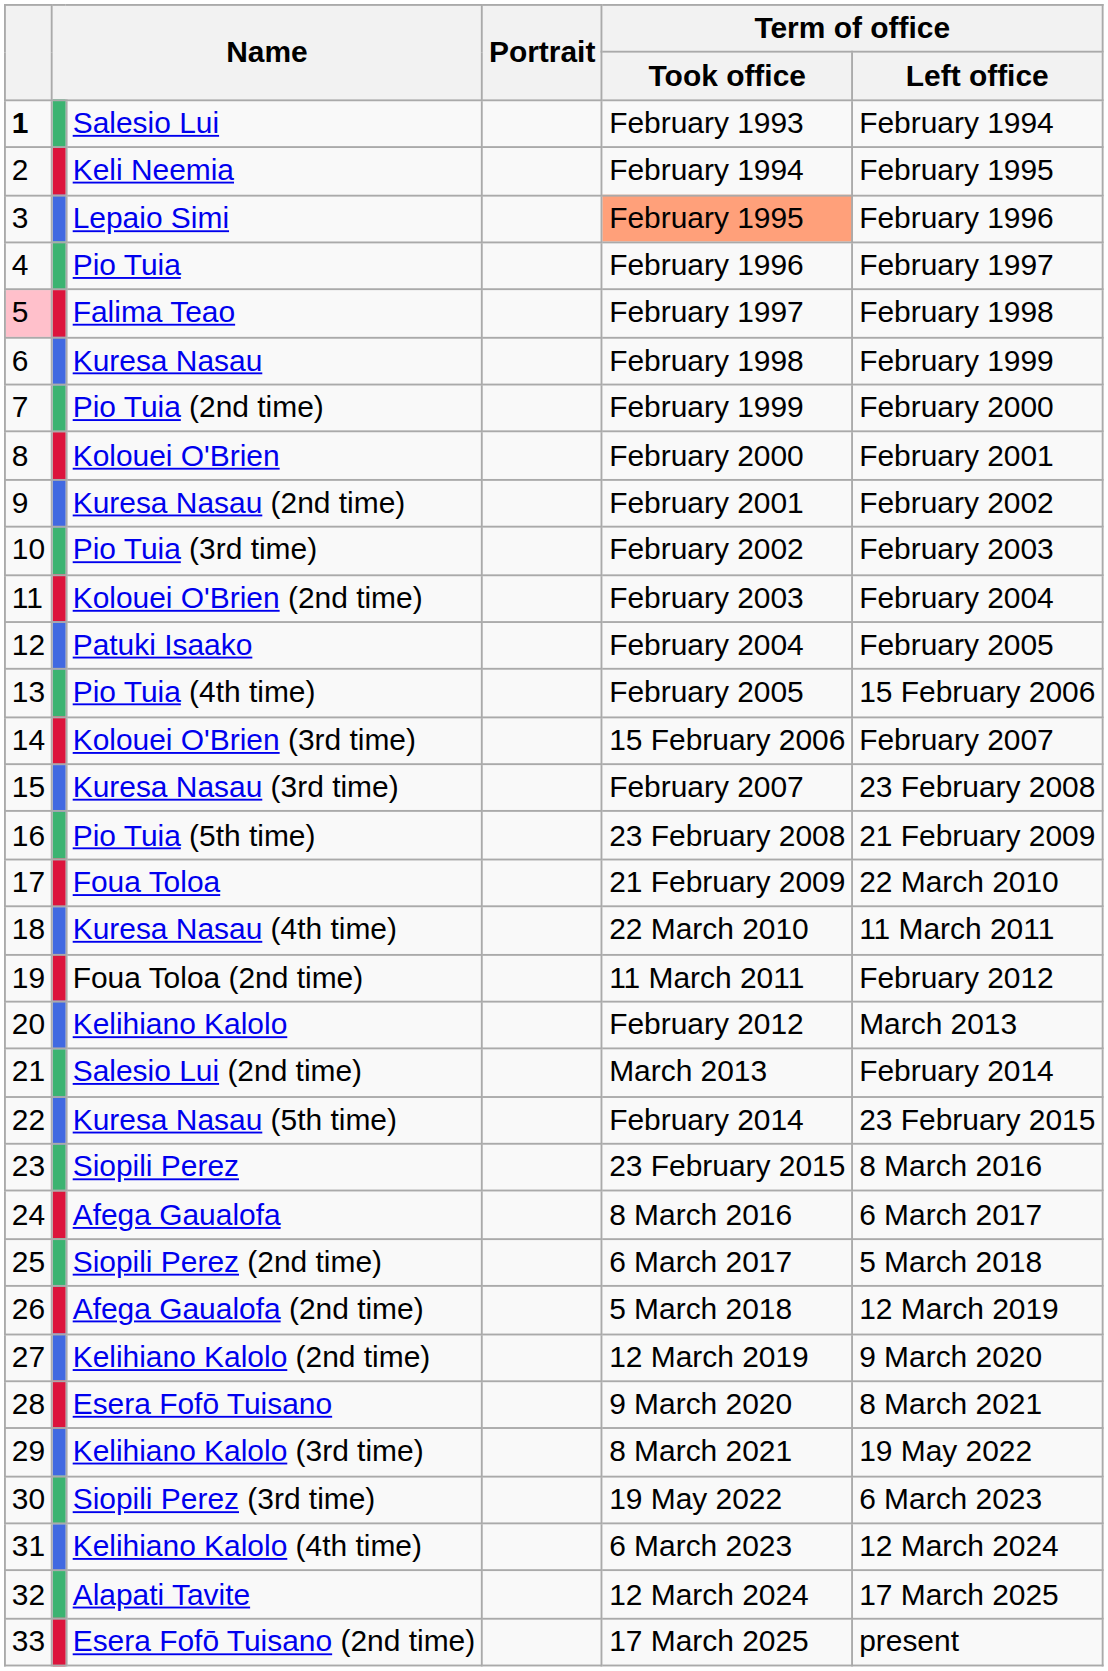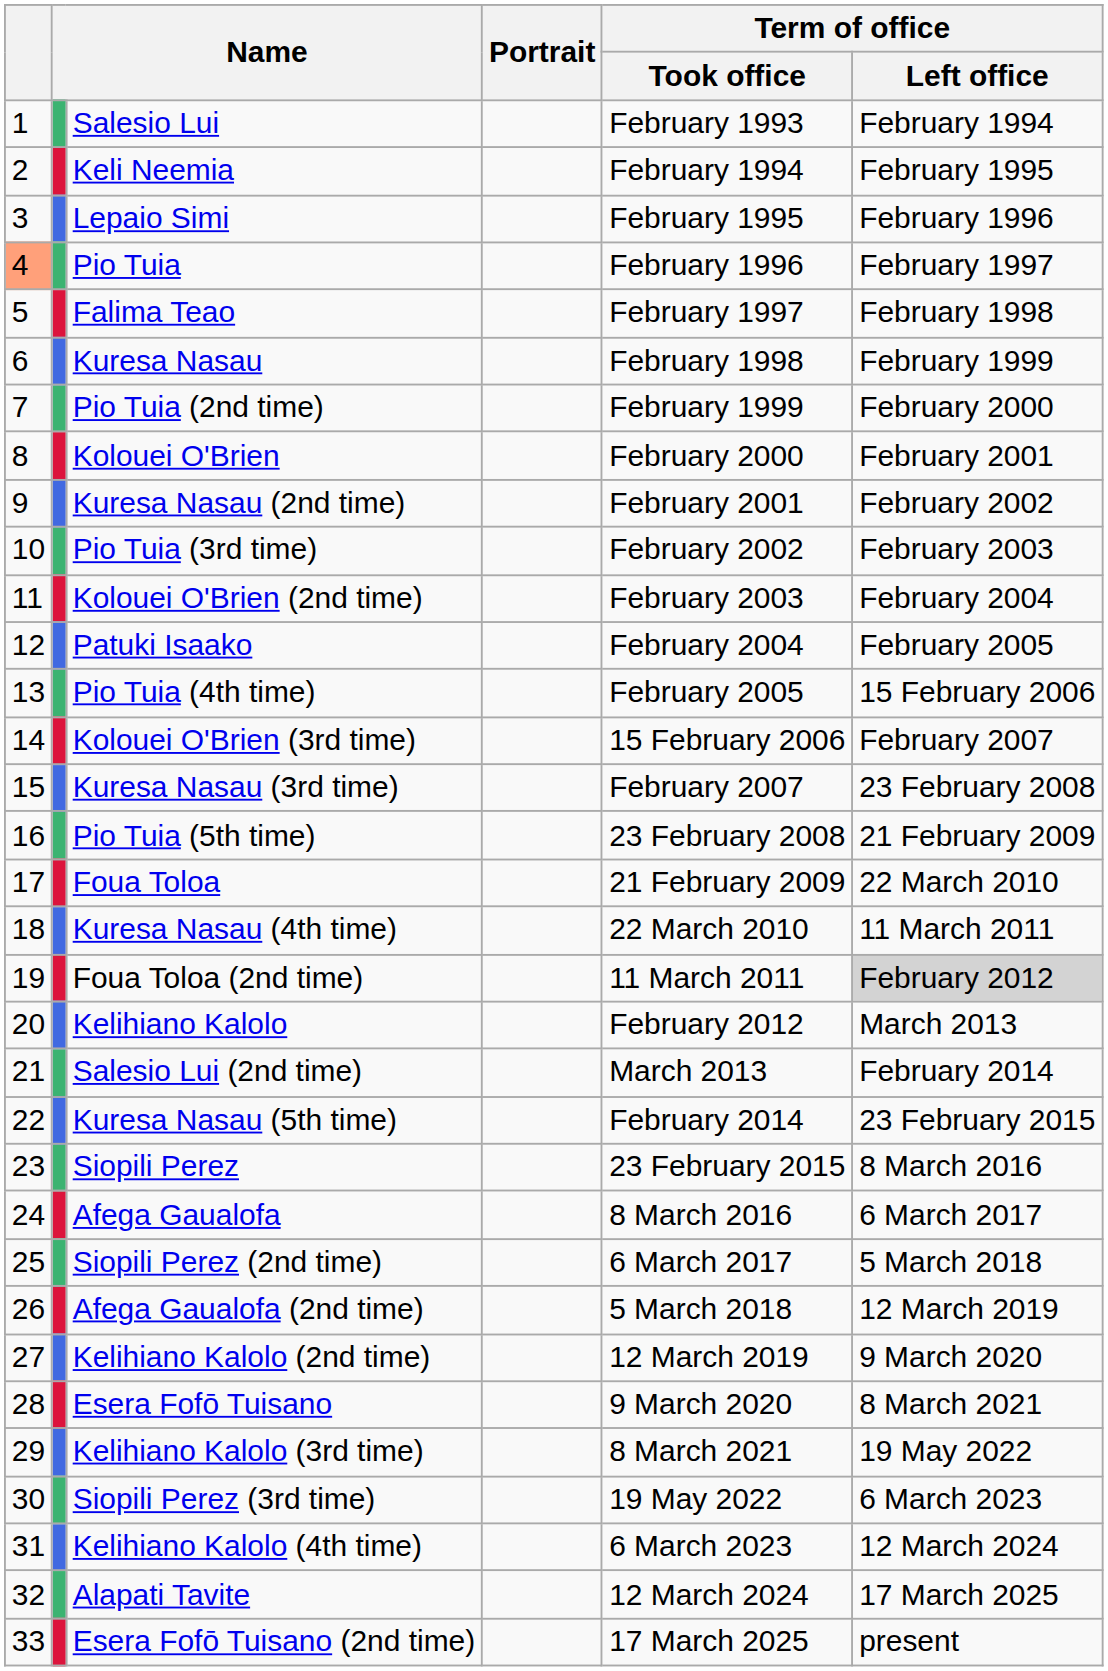(20, 123) bold -> (20, 123) normal
(706, 218) lightsalmon background -> (706, 218) no background
(20, 265) no background -> (20, 265) lightsalmon background
(20, 312) pink background -> (20, 312) no background
(956, 977) no background -> (956, 977) lightgrey background
